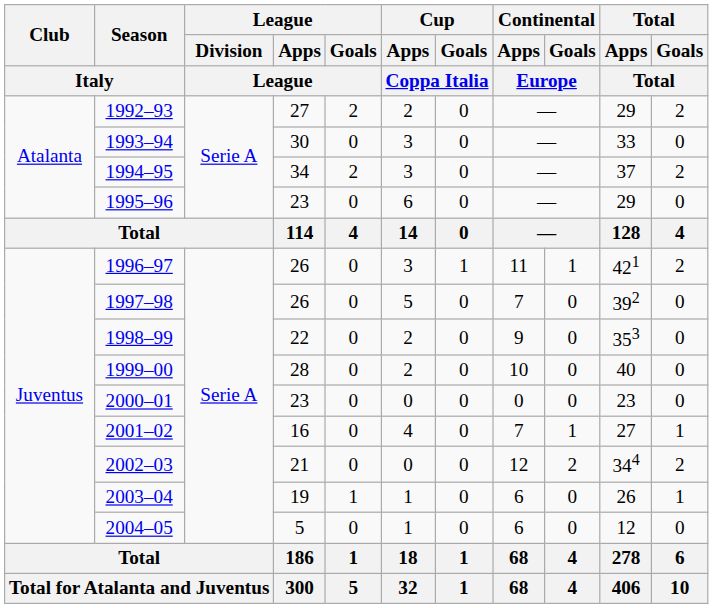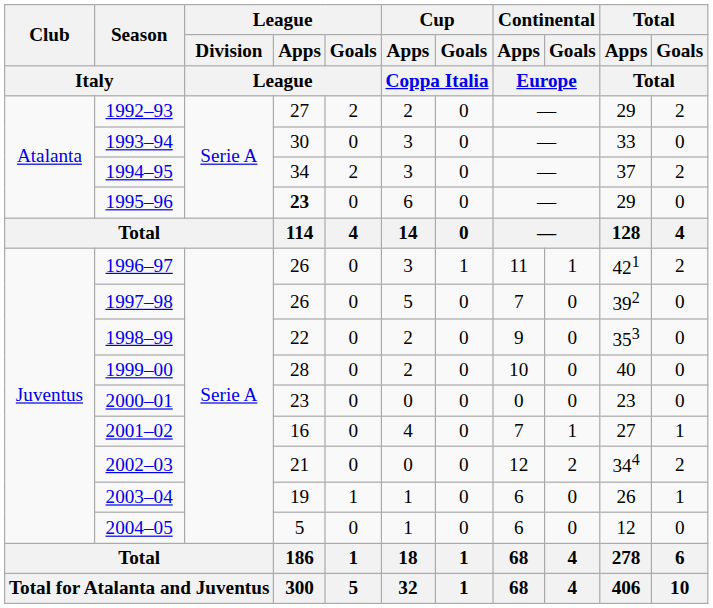(300, 202) normal -> (300, 202) bold
